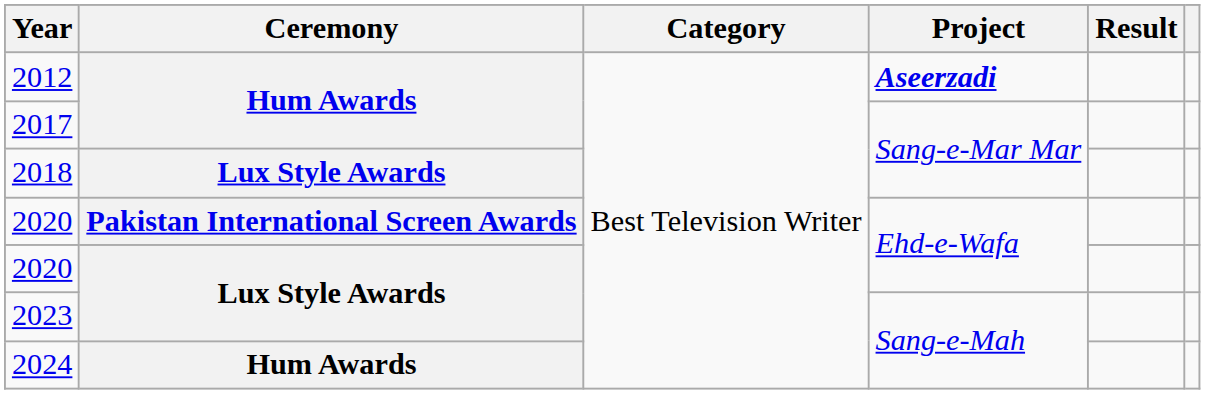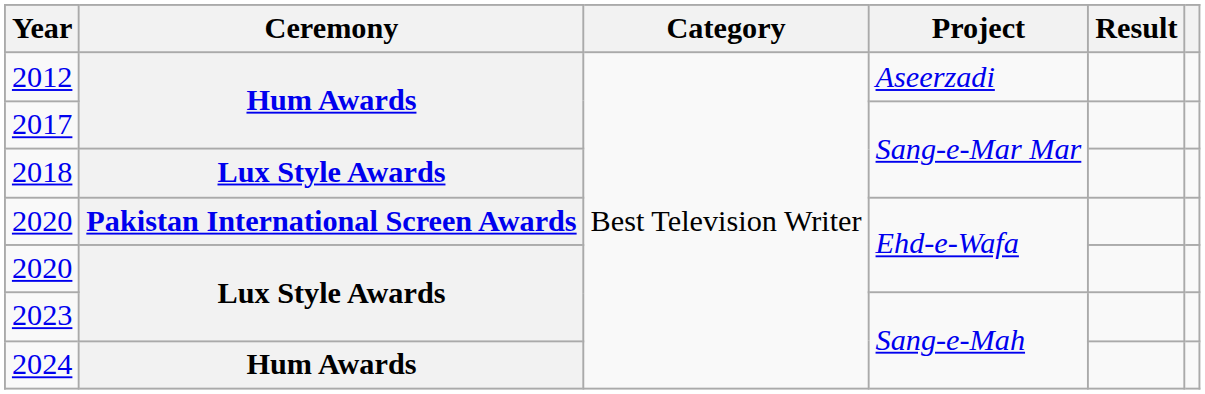(936, 76) bold -> (935, 76) normal
